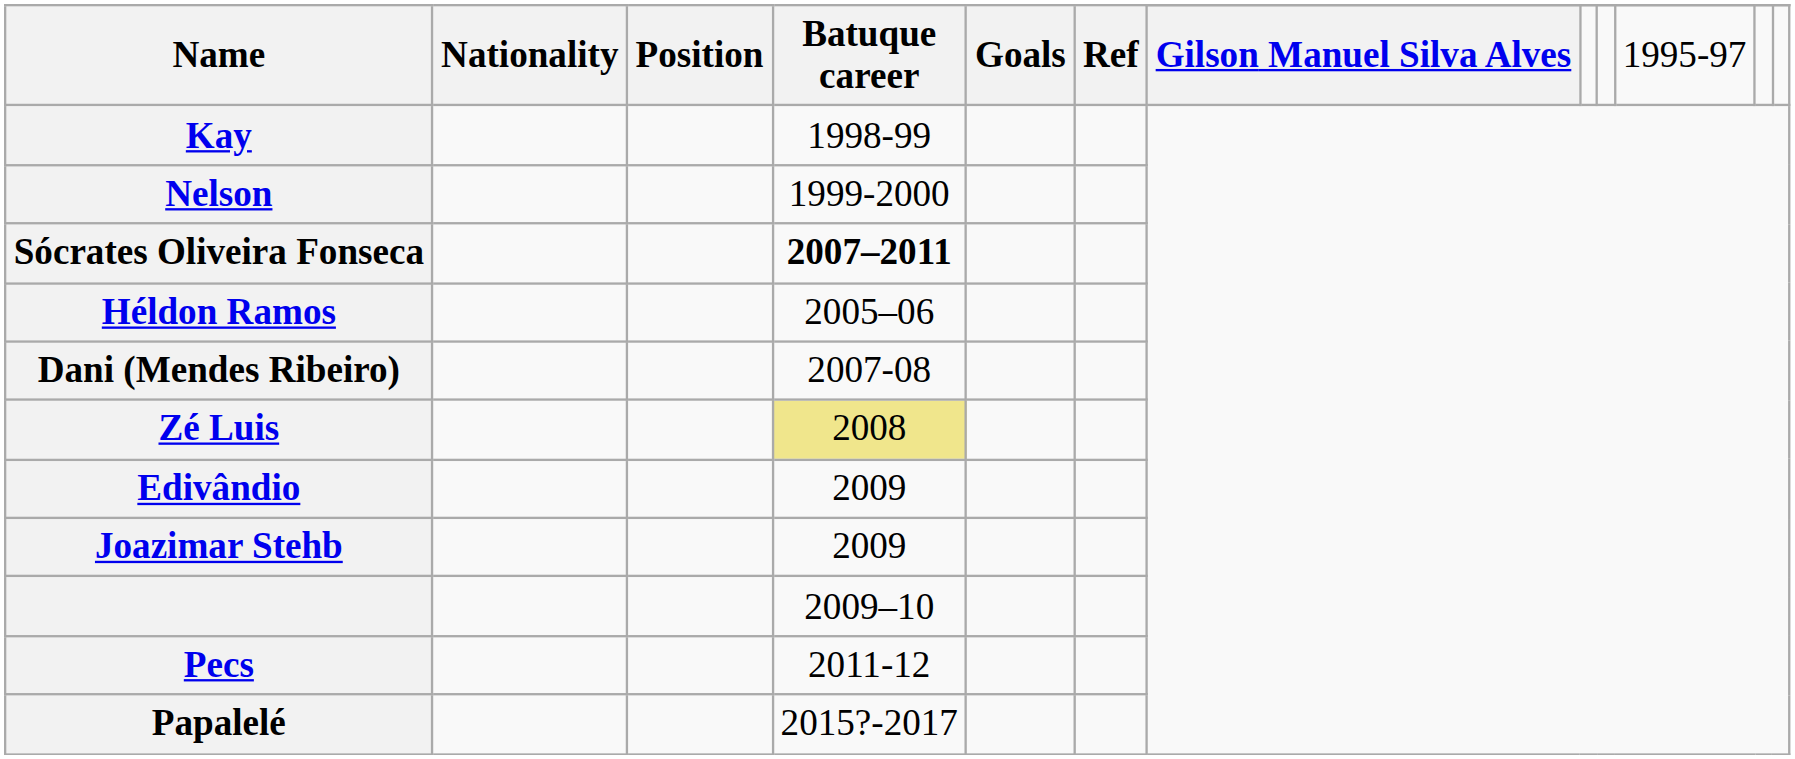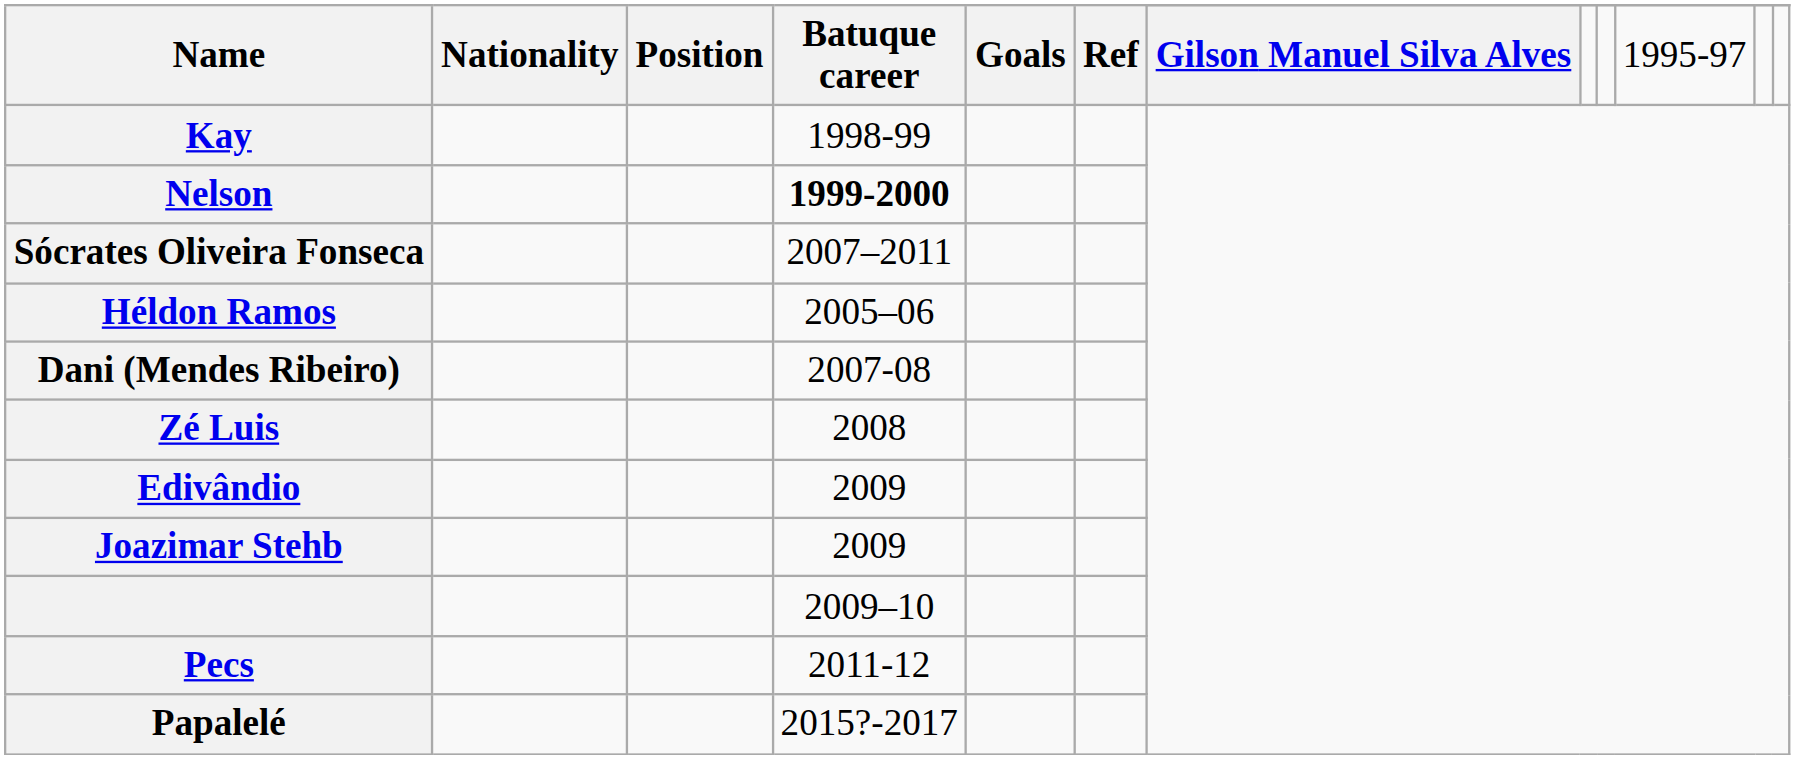(869, 193) normal -> (869, 193) bold
(869, 252) bold -> (869, 252) normal
(869, 428) khaki background -> (869, 428) no background
